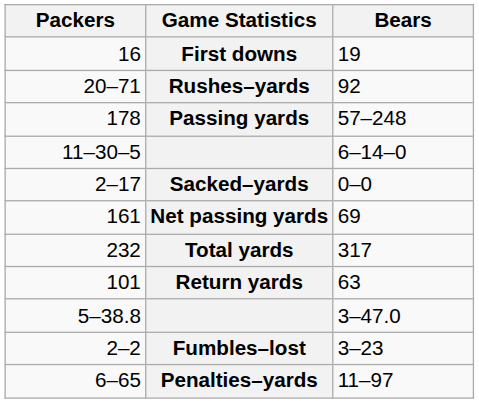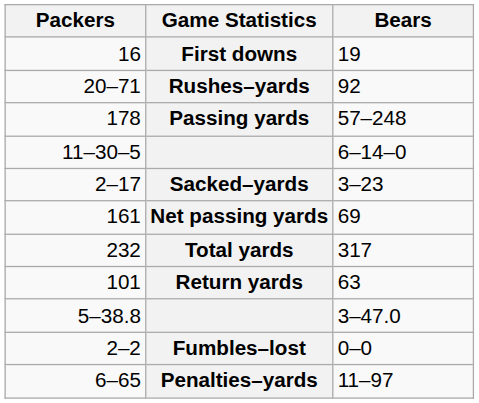(355, 184) 0–0 -> (361, 184) 3–23
(361, 348) 3–23 -> (355, 348) 0–0
